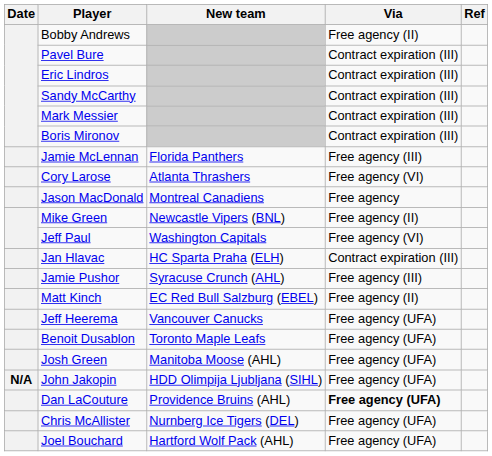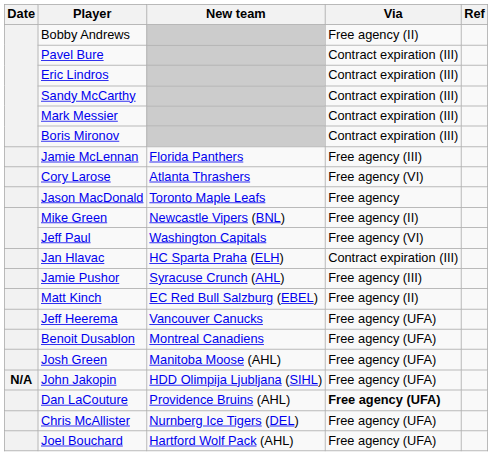(207, 197) Montreal Canadiens -> (207, 197) Toronto Maple Leafs
(207, 339) Toronto Maple Leafs -> (207, 339) Montreal Canadiens
